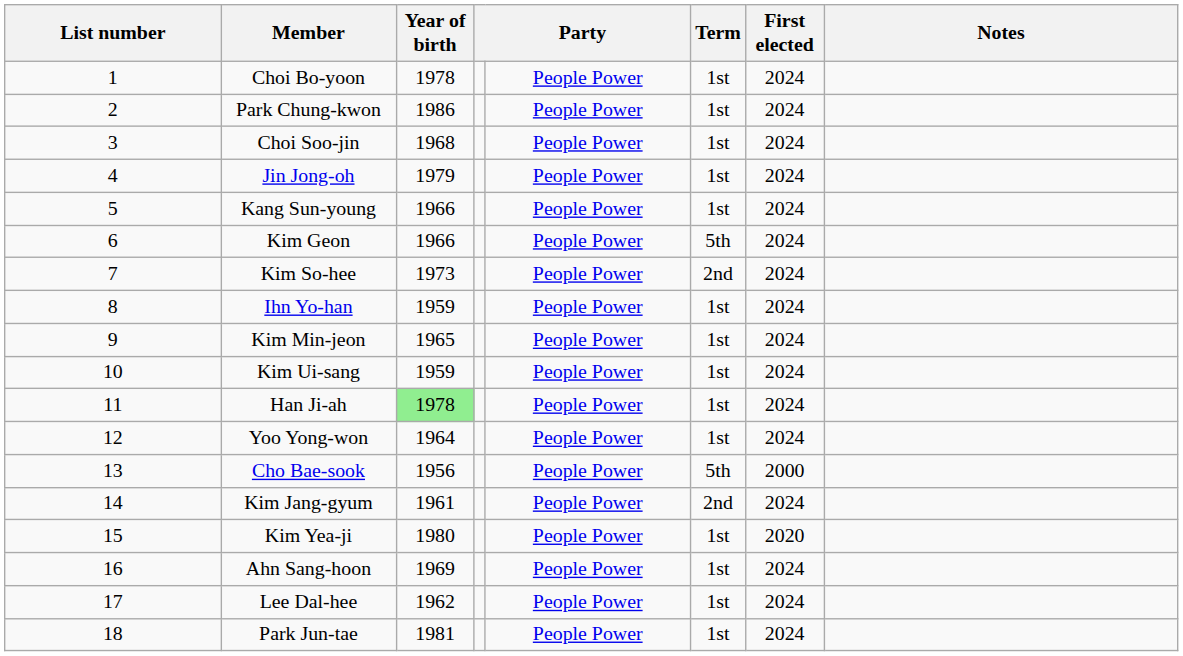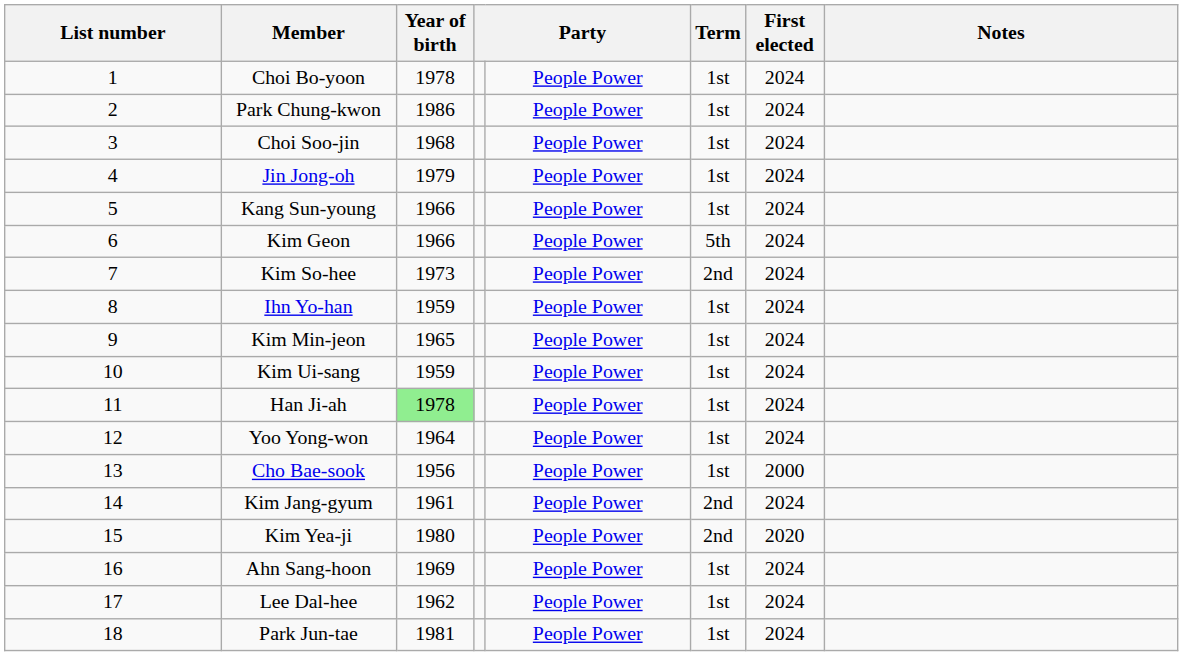(718, 470) 5th -> (718, 470) 1st
(718, 536) 1st -> (718, 536) 2nd
